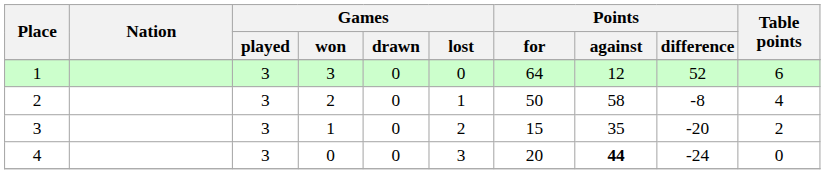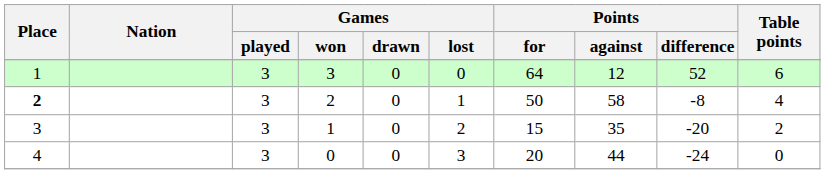(37, 100) normal -> (37, 100) bold
(616, 155) bold -> (616, 155) normal
